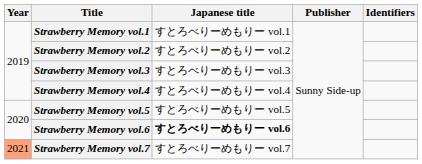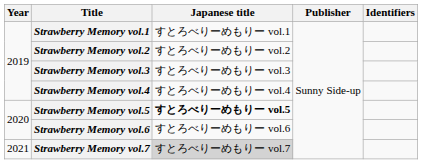(223, 109) normal -> (223, 109) bold
(223, 129) bold -> (223, 129) normal
(18, 149) lightsalmon background -> (18, 149) no background
(223, 148) no background -> (223, 148) lightgrey background
